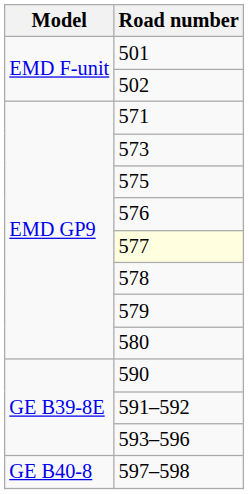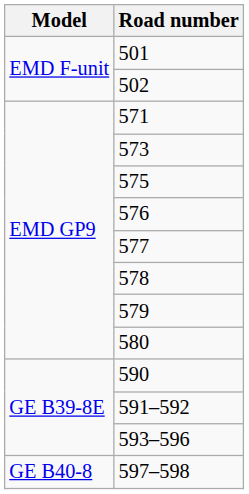(134, 246) lightyellow background -> (134, 246) no background
